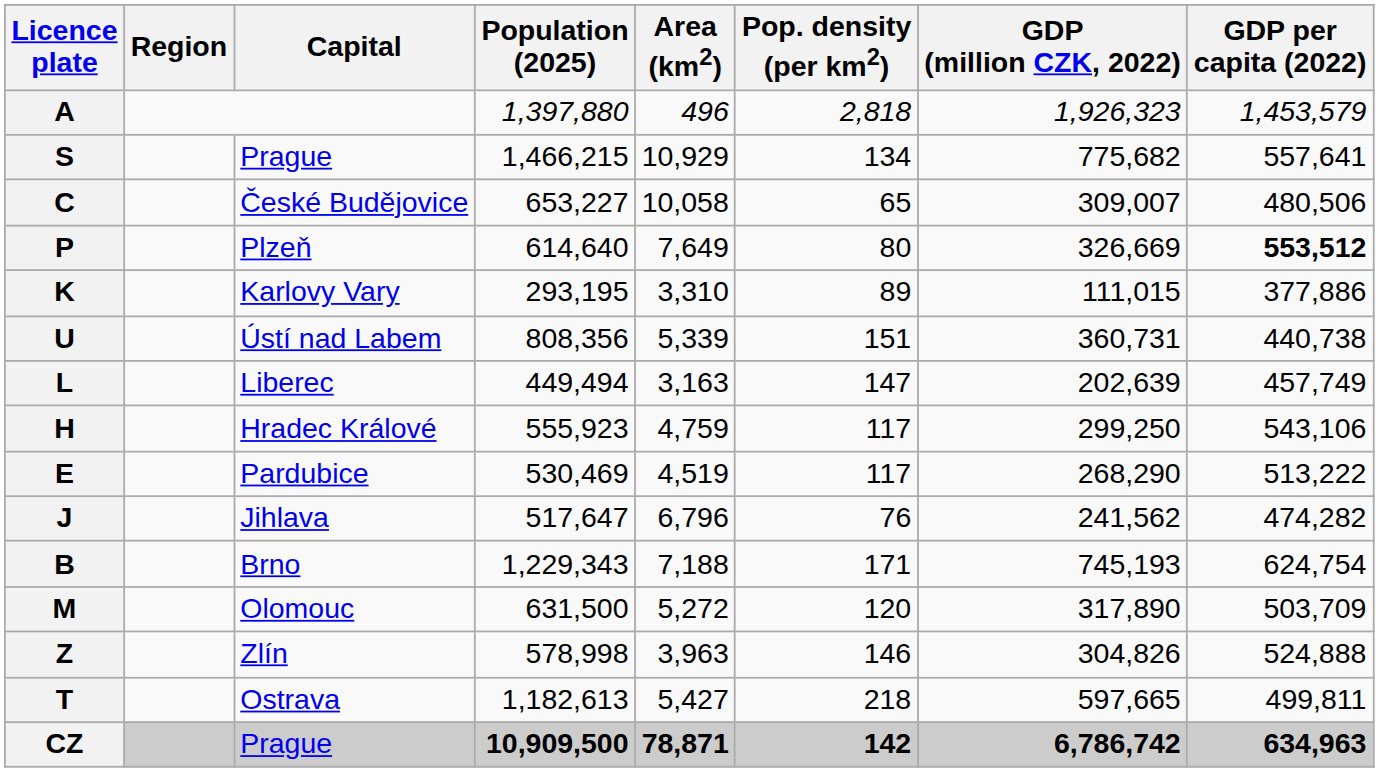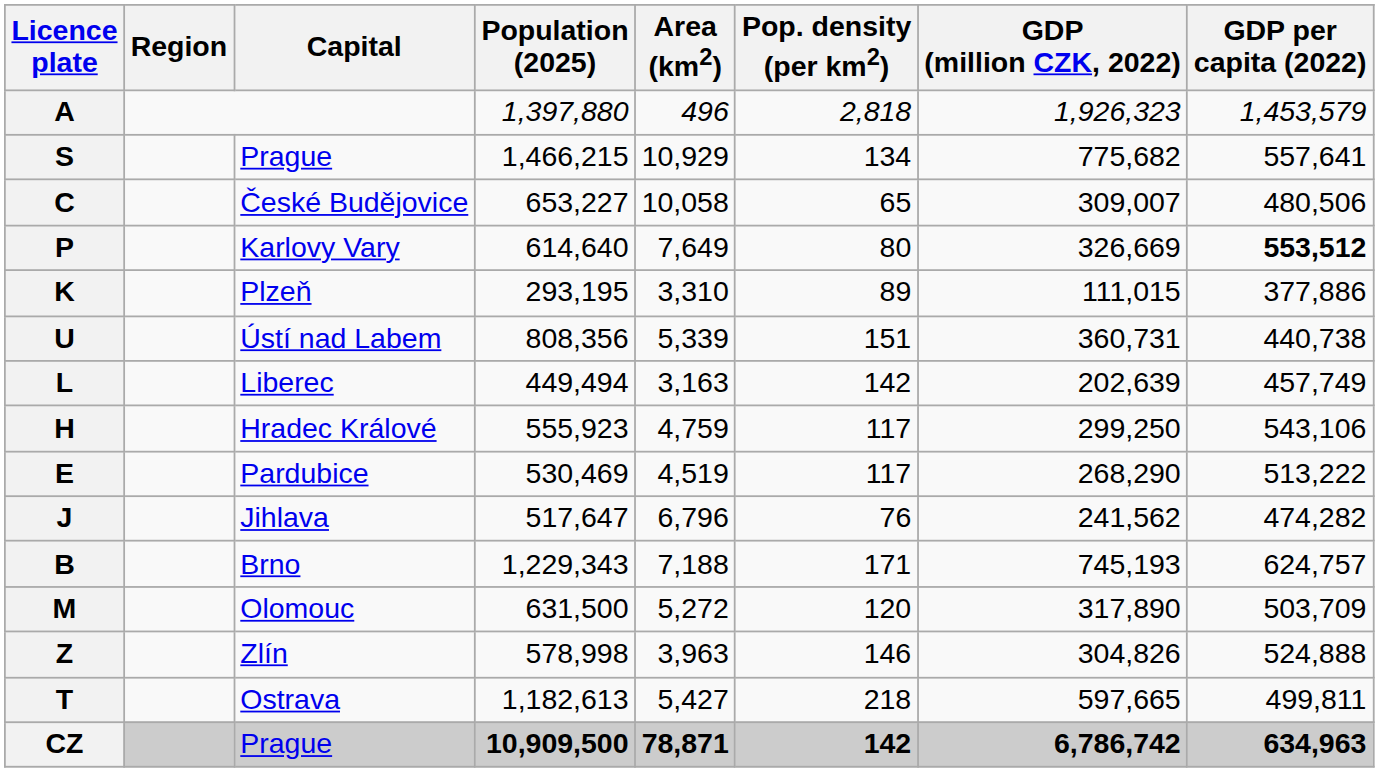(276, 247) Plzeň -> (320, 247) Karlovy Vary
(320, 292) Karlovy Vary -> (276, 292) Plzeň
(887, 383) 147 -> (887, 383) 142
(1315, 563) 624,754 -> (1315, 563) 624,757
